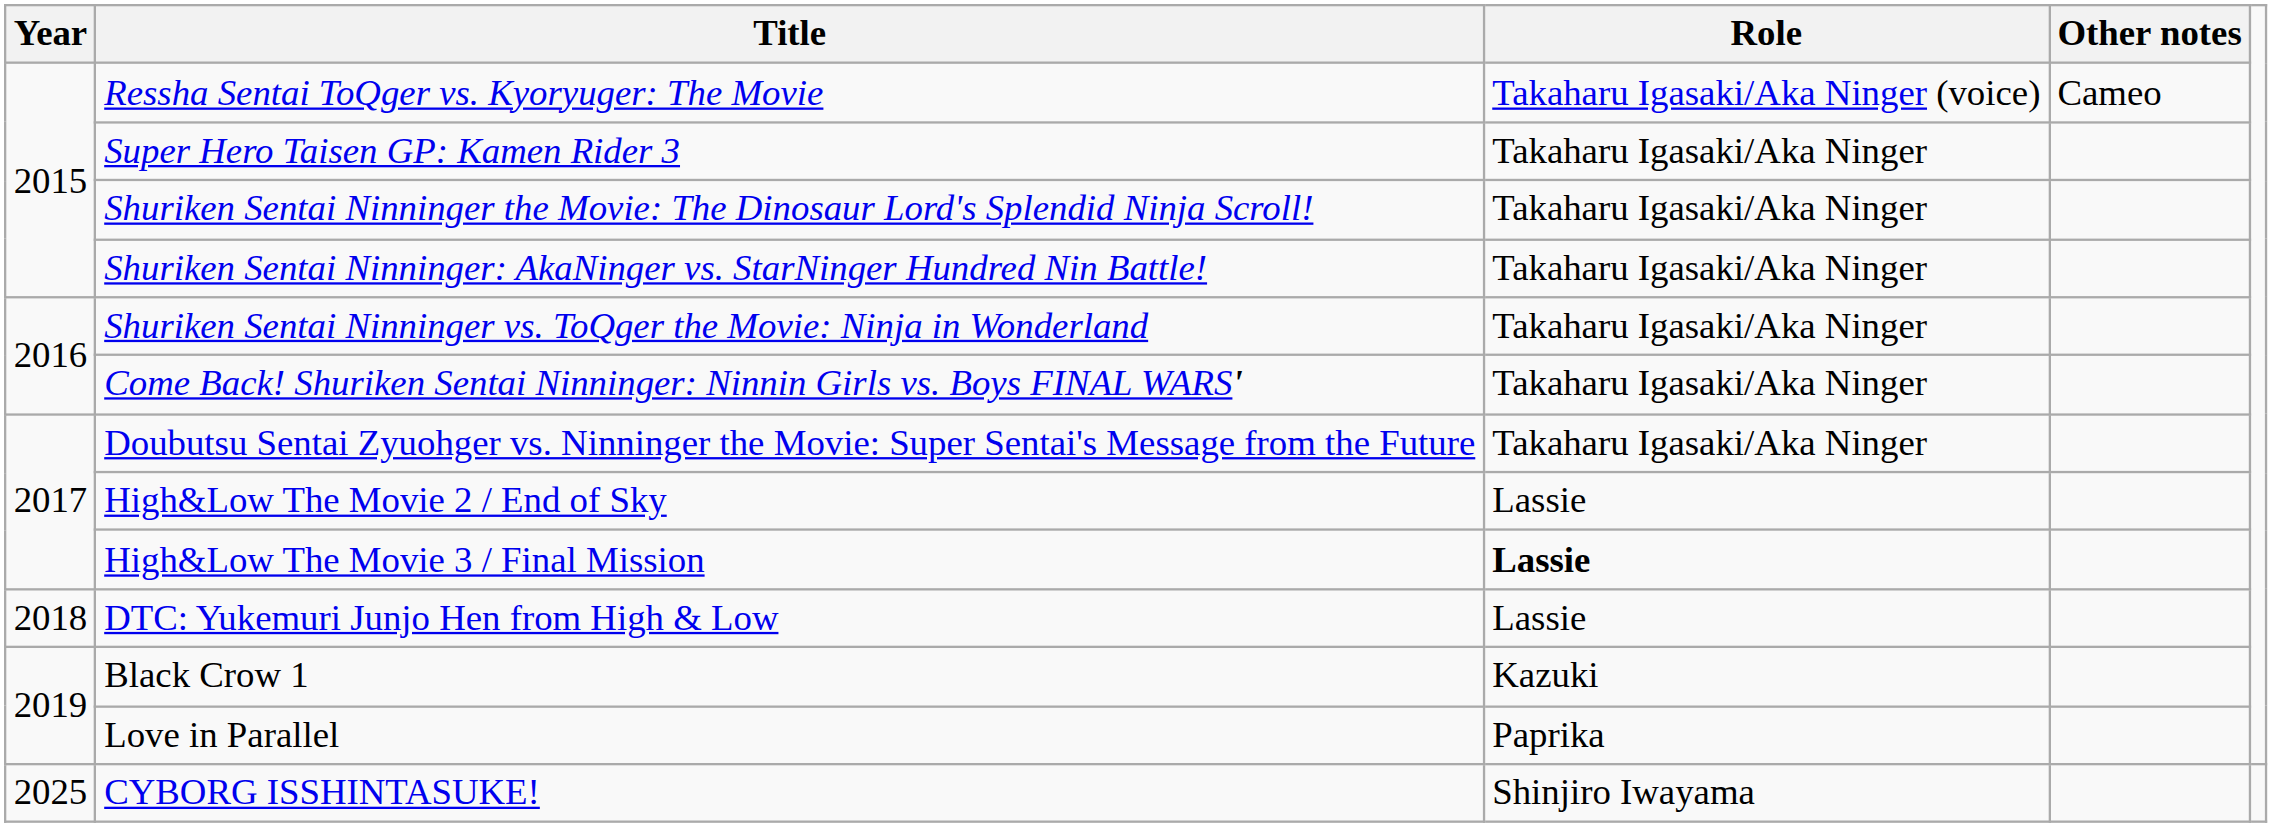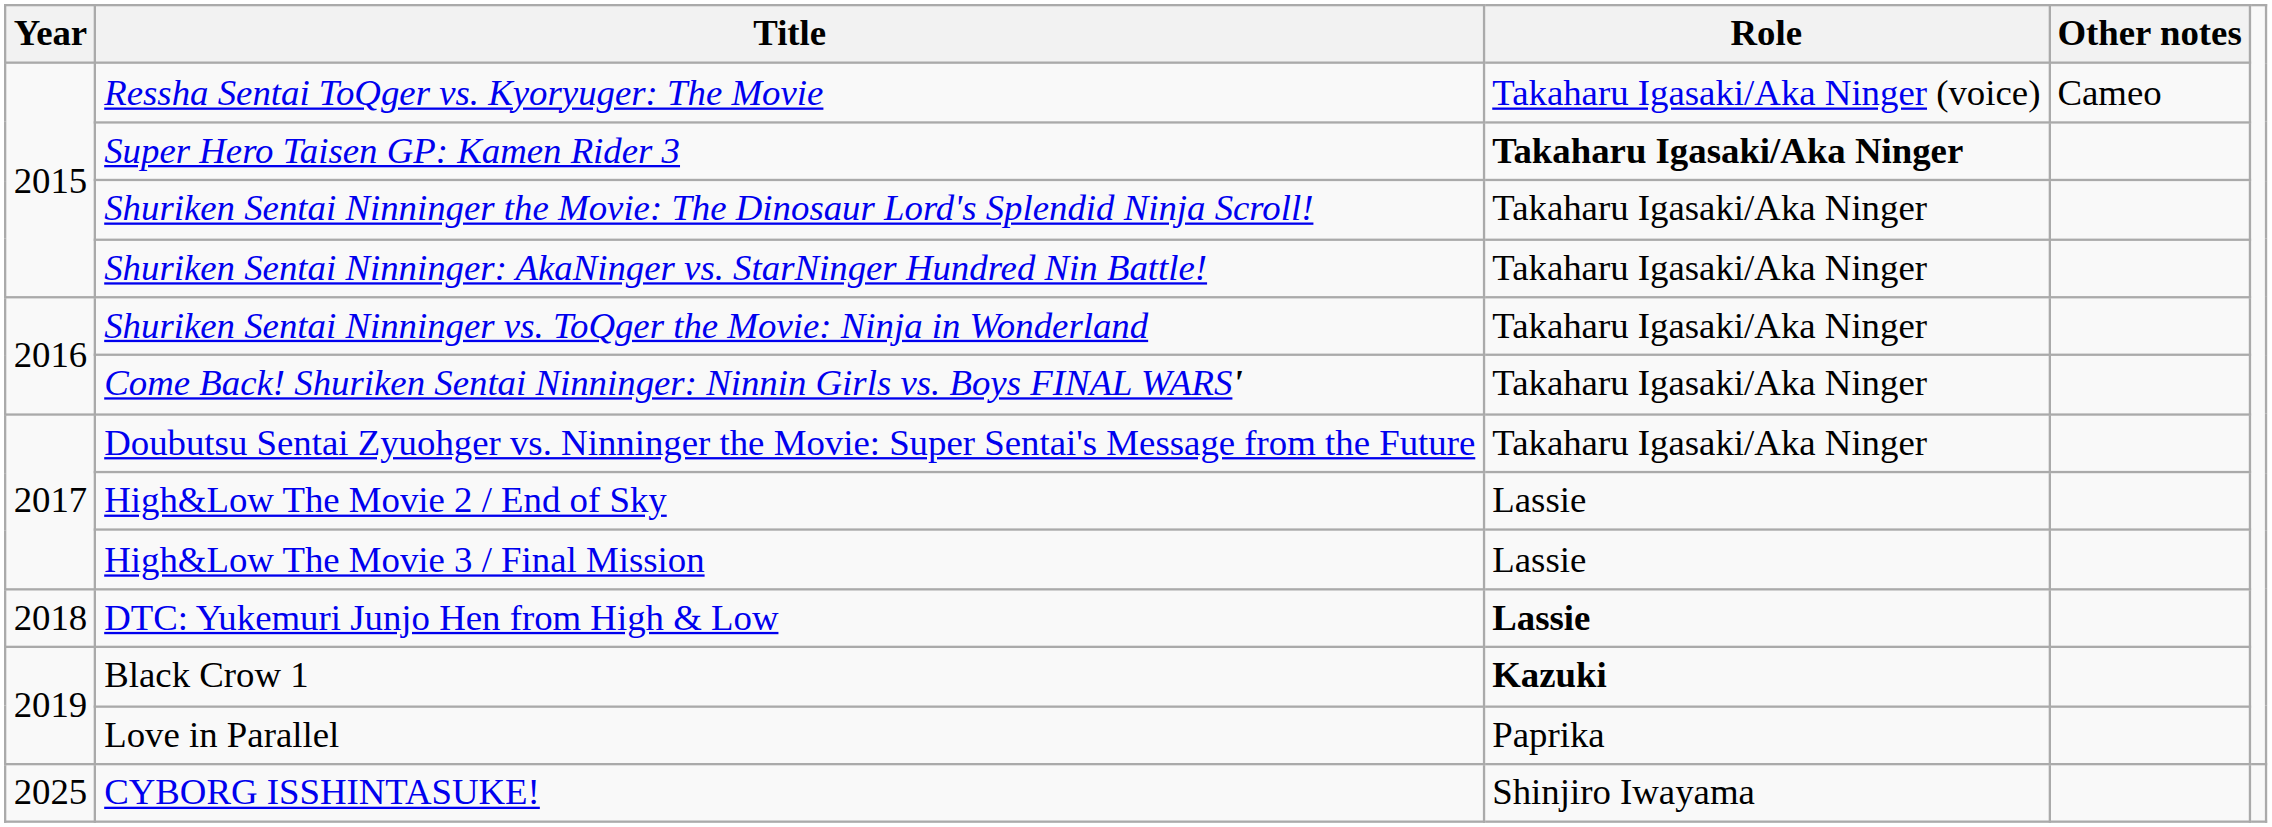(1710, 150) normal -> (1728, 150) bold
(1541, 558) bold -> (1539, 558) normal
(1539, 617) normal -> (1541, 617) bold
(1545, 675) normal -> (1550, 675) bold
